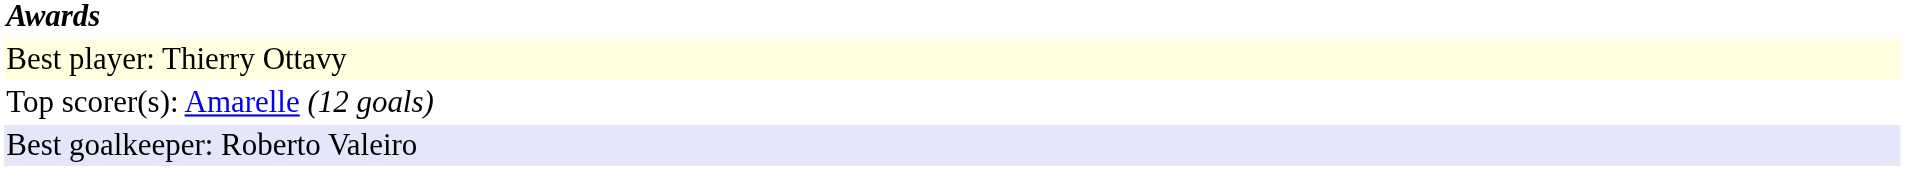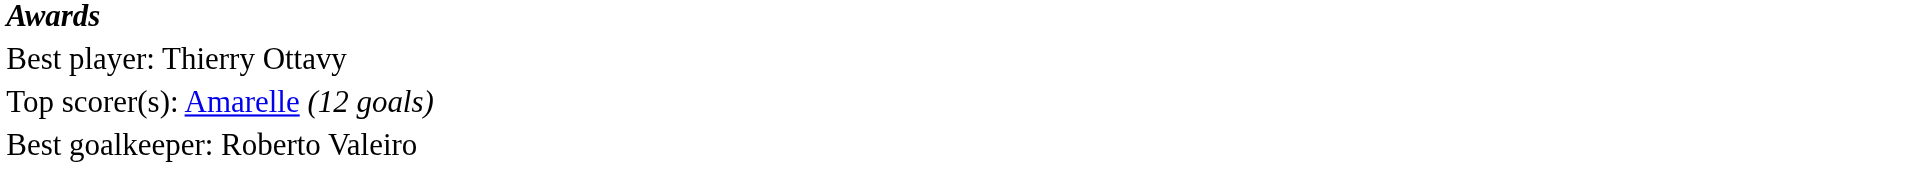(177, 59) lightyellow background -> (177, 59) no background
(212, 145) lavender background -> (212, 145) no background
